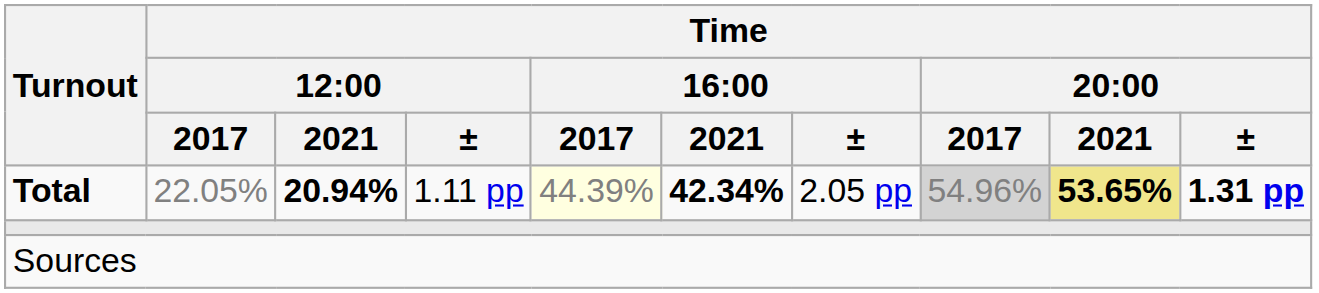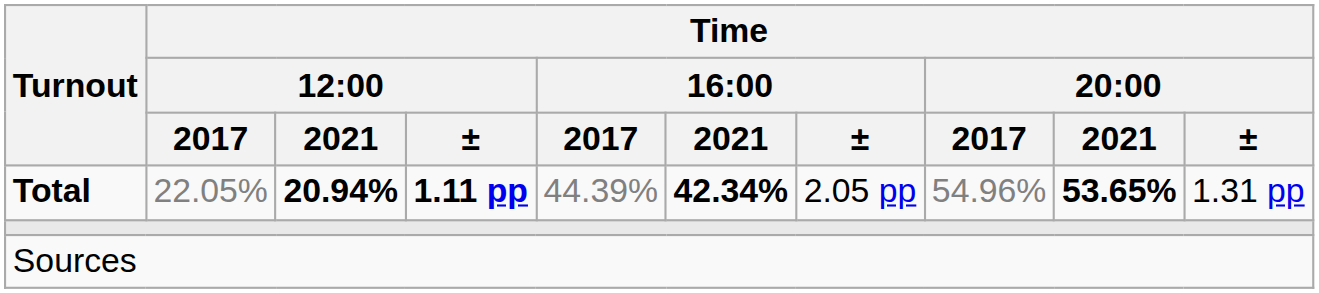(469, 191) normal -> (471, 191) bold
(596, 191) lightyellow background -> (601, 191) no background
(985, 191) lightgrey background -> (989, 191) no background
(1115, 191) khaki background -> (1119, 191) no background
(1246, 191) bold -> (1248, 191) normal
